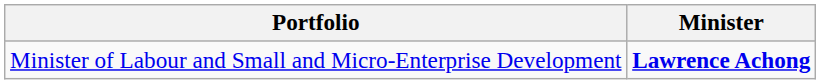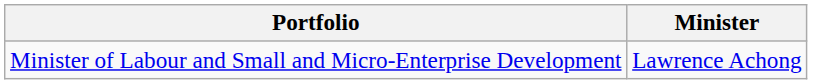(721, 59) bold -> (717, 59) normal
